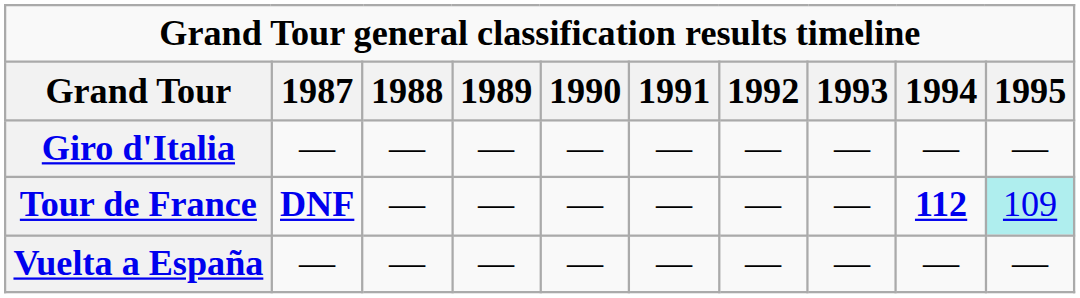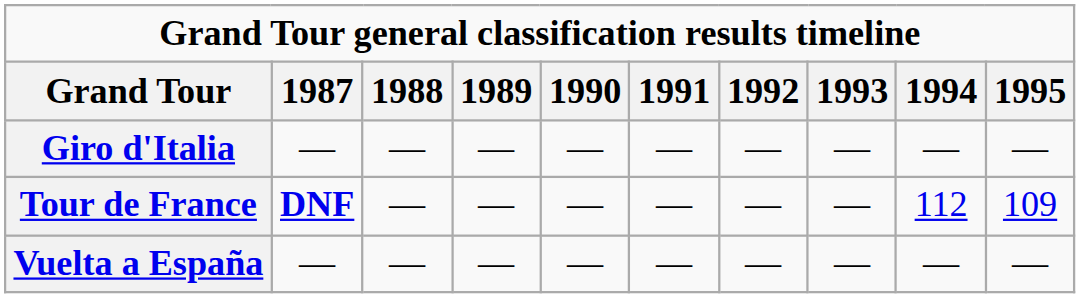(941, 205) bold -> (941, 205) normal
(1030, 205) paleturquoise background -> (1030, 205) no background
